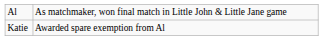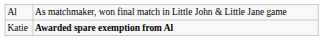(100, 28) normal -> (104, 28) bold
